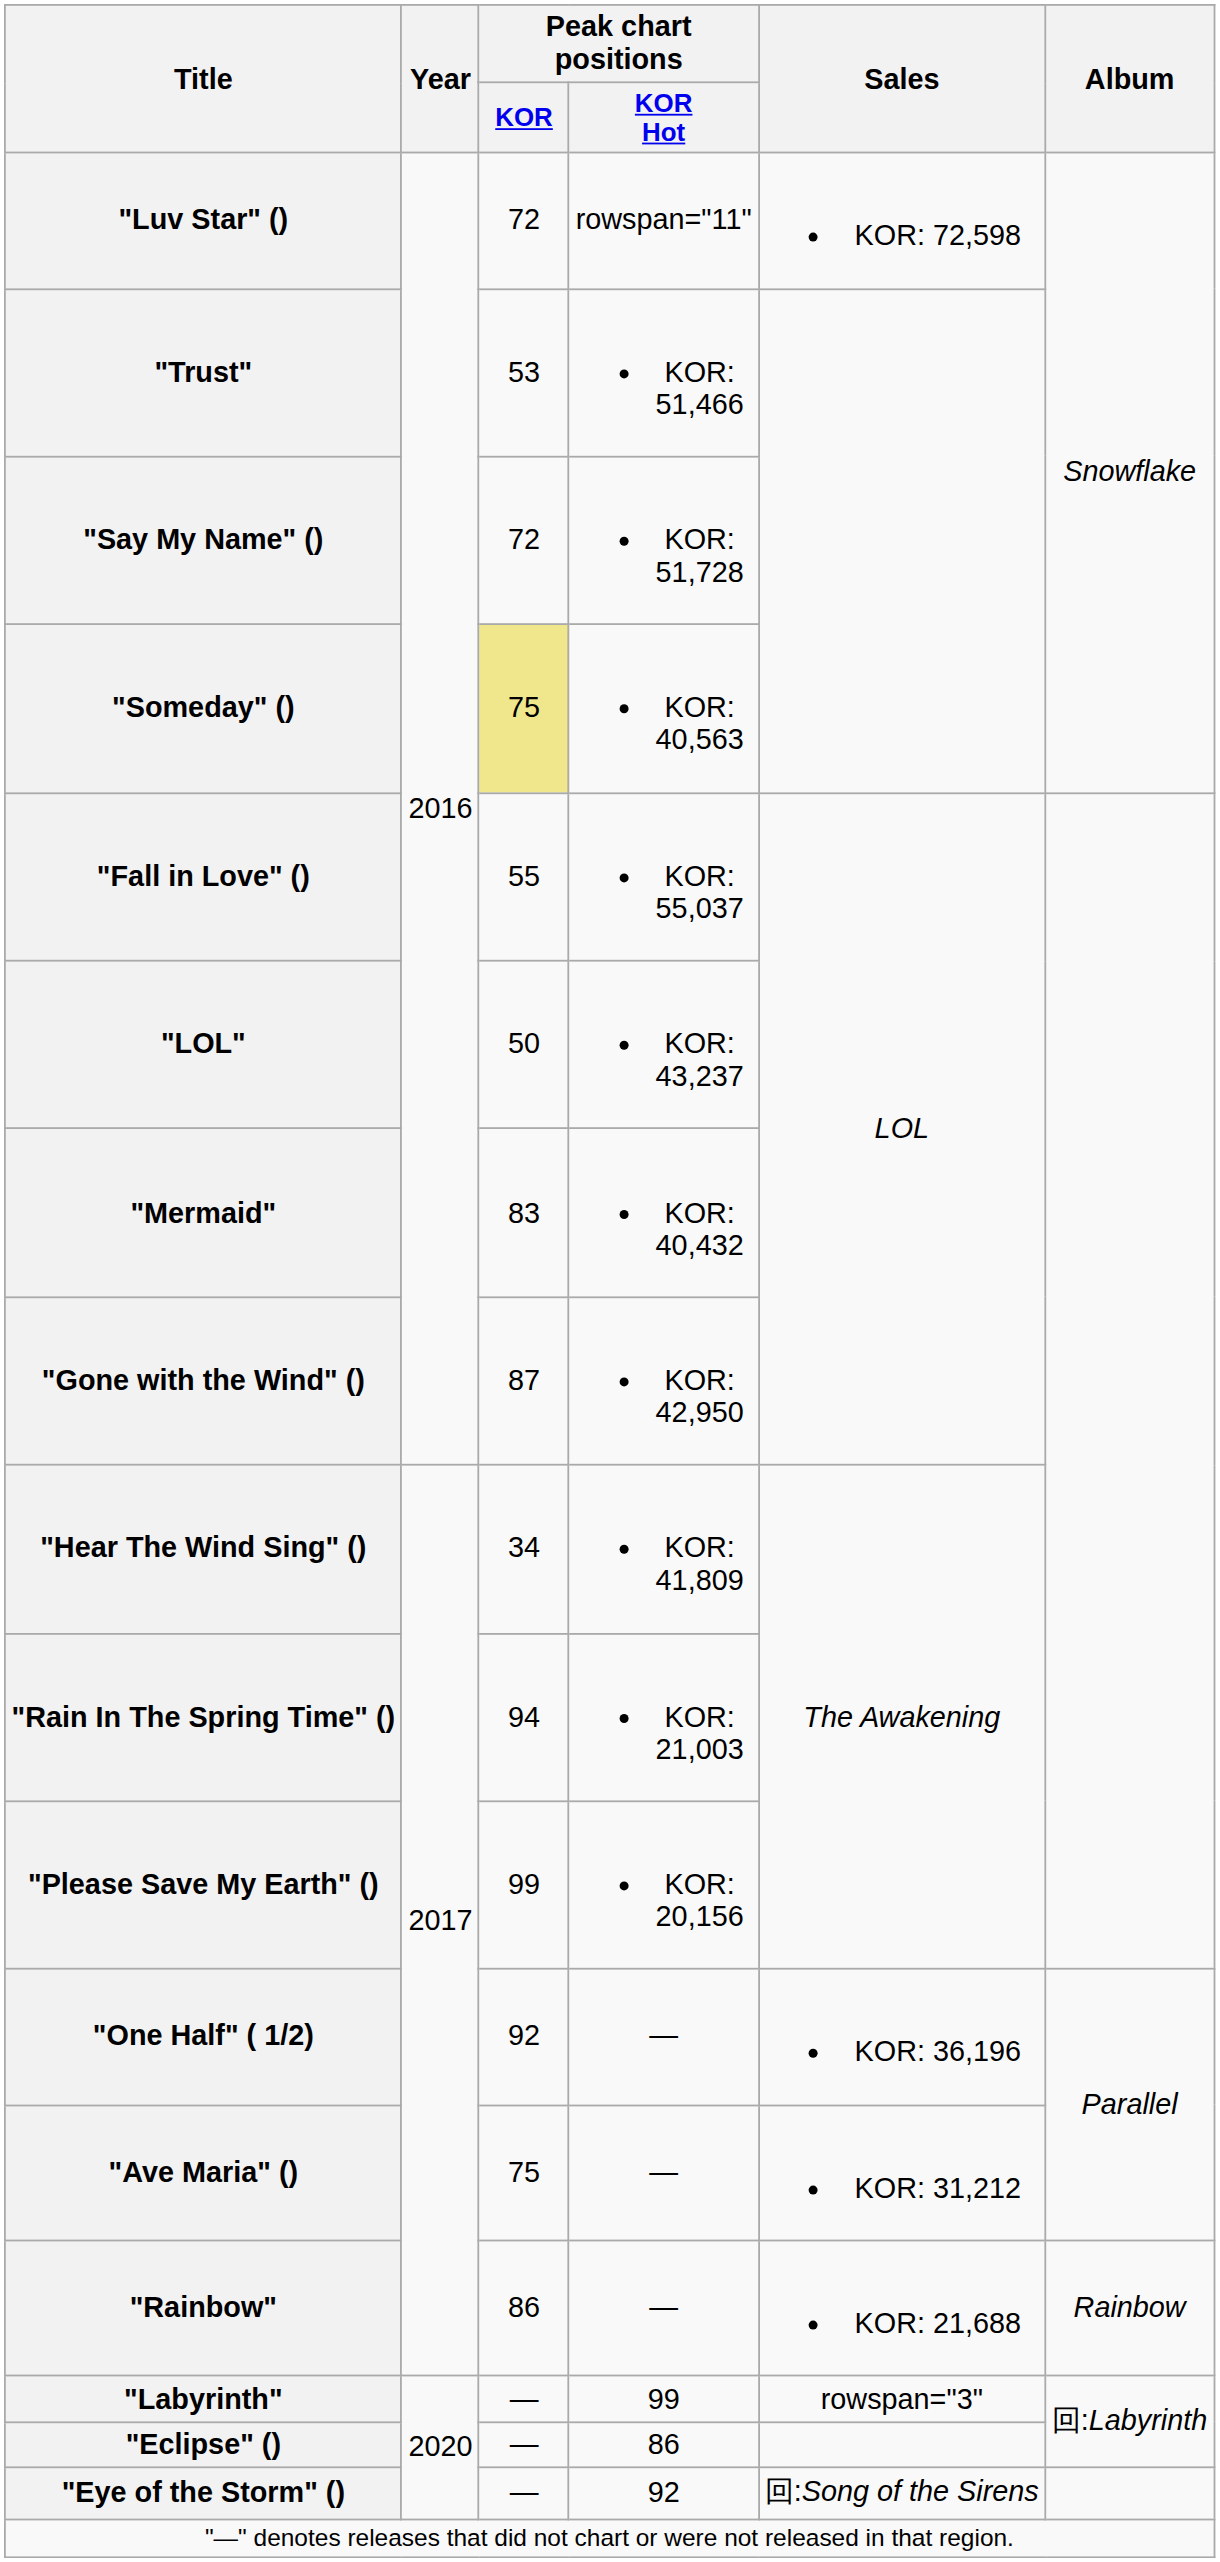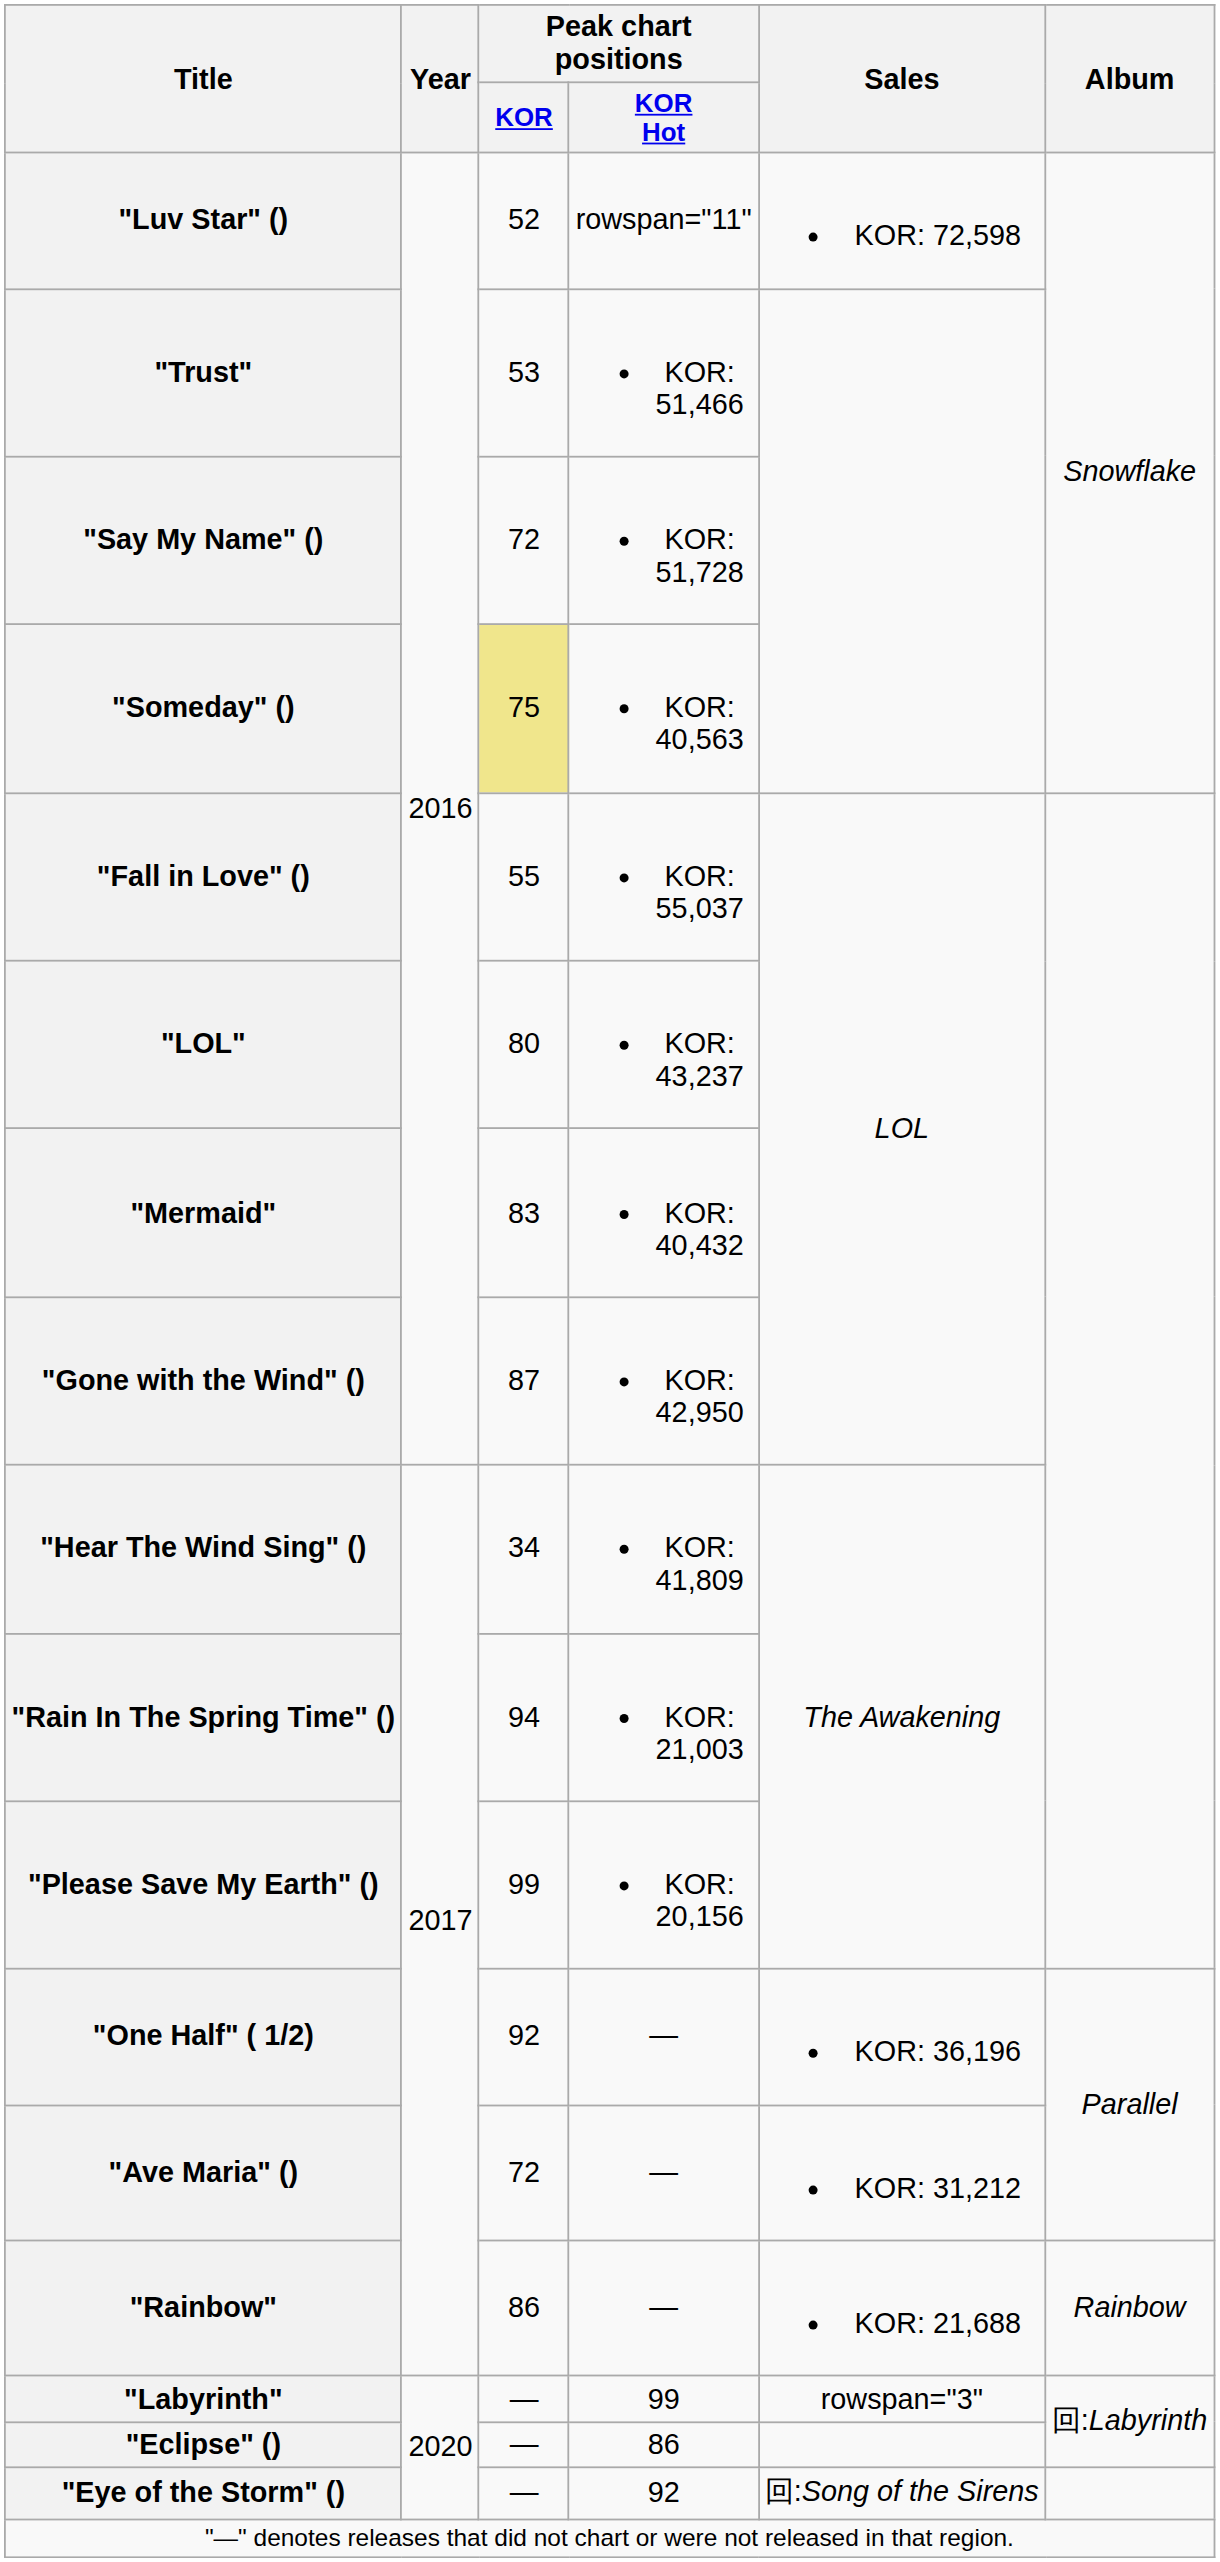(524, 220) 72 -> (524, 220) 52
(524, 1044) 50 -> (524, 1044) 80
(524, 2172) 75 -> (524, 2172) 72
